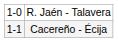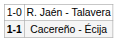(14, 29) normal -> (14, 29) bold
